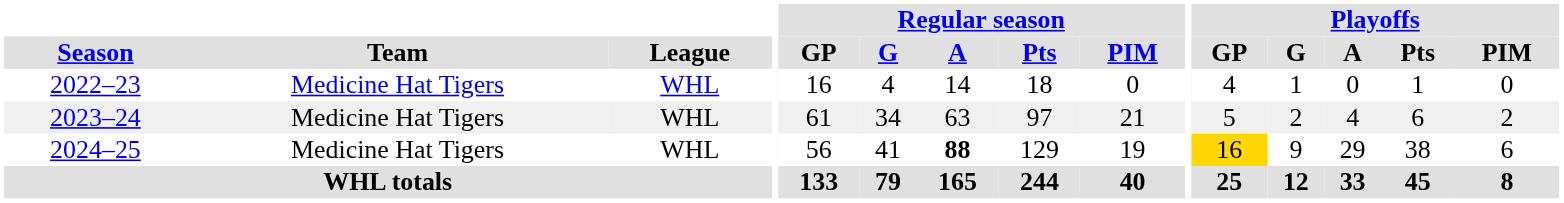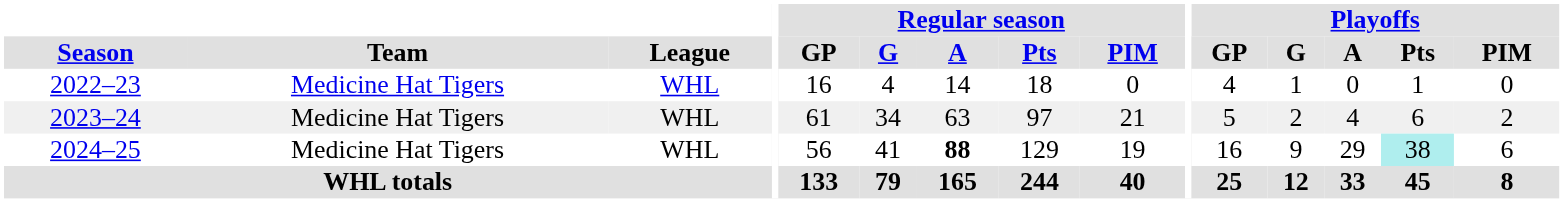(1229, 149) gold background -> (1229, 149) no background
(1418, 149) no background -> (1418, 149) paleturquoise background
